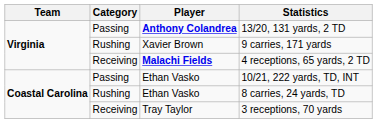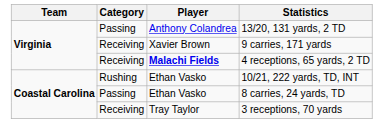(189, 29) bold -> (193, 29) normal
(111, 45) Rushing -> (122, 45) Receiving
(111, 77) Passing -> (118, 77) Rushing
(111, 94) Rushing -> (118, 94) Passing
